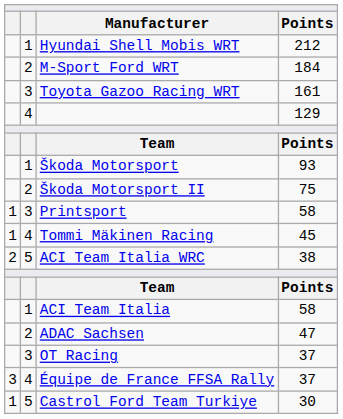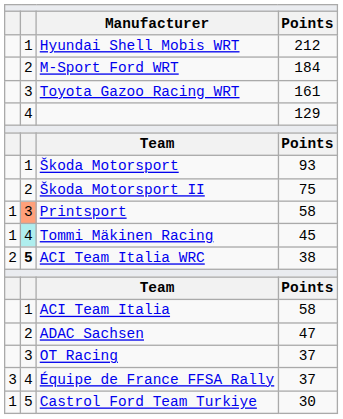(28, 213) no background -> (28, 213) lightsalmon background
(28, 235) no background -> (28, 235) paleturquoise background
(28, 258) normal -> (28, 258) bold
